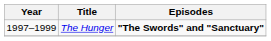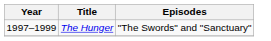(191, 28) bold -> (185, 28) normal
